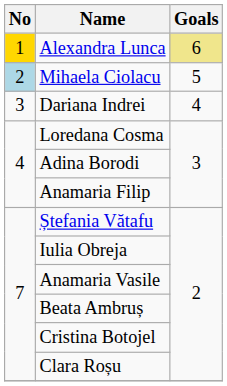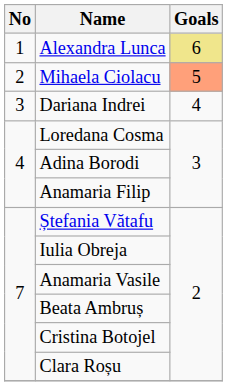(20, 47) gold background -> (20, 47) no background
(20, 76) lightblue background -> (20, 76) no background
(196, 76) no background -> (196, 76) lightsalmon background
